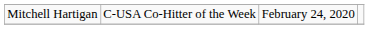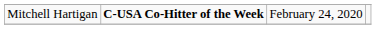(180, 14) normal -> (184, 14) bold
